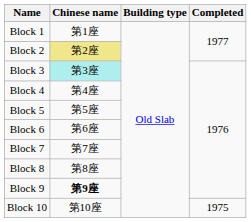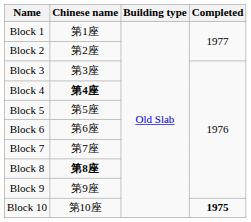(85, 51) khaki background -> (85, 51) no background
(85, 70) paleturquoise background -> (85, 70) no background
(85, 90) normal -> (85, 90) bold
(85, 168) normal -> (85, 168) bold
(85, 188) bold -> (85, 188) normal
(218, 208) normal -> (218, 208) bold
